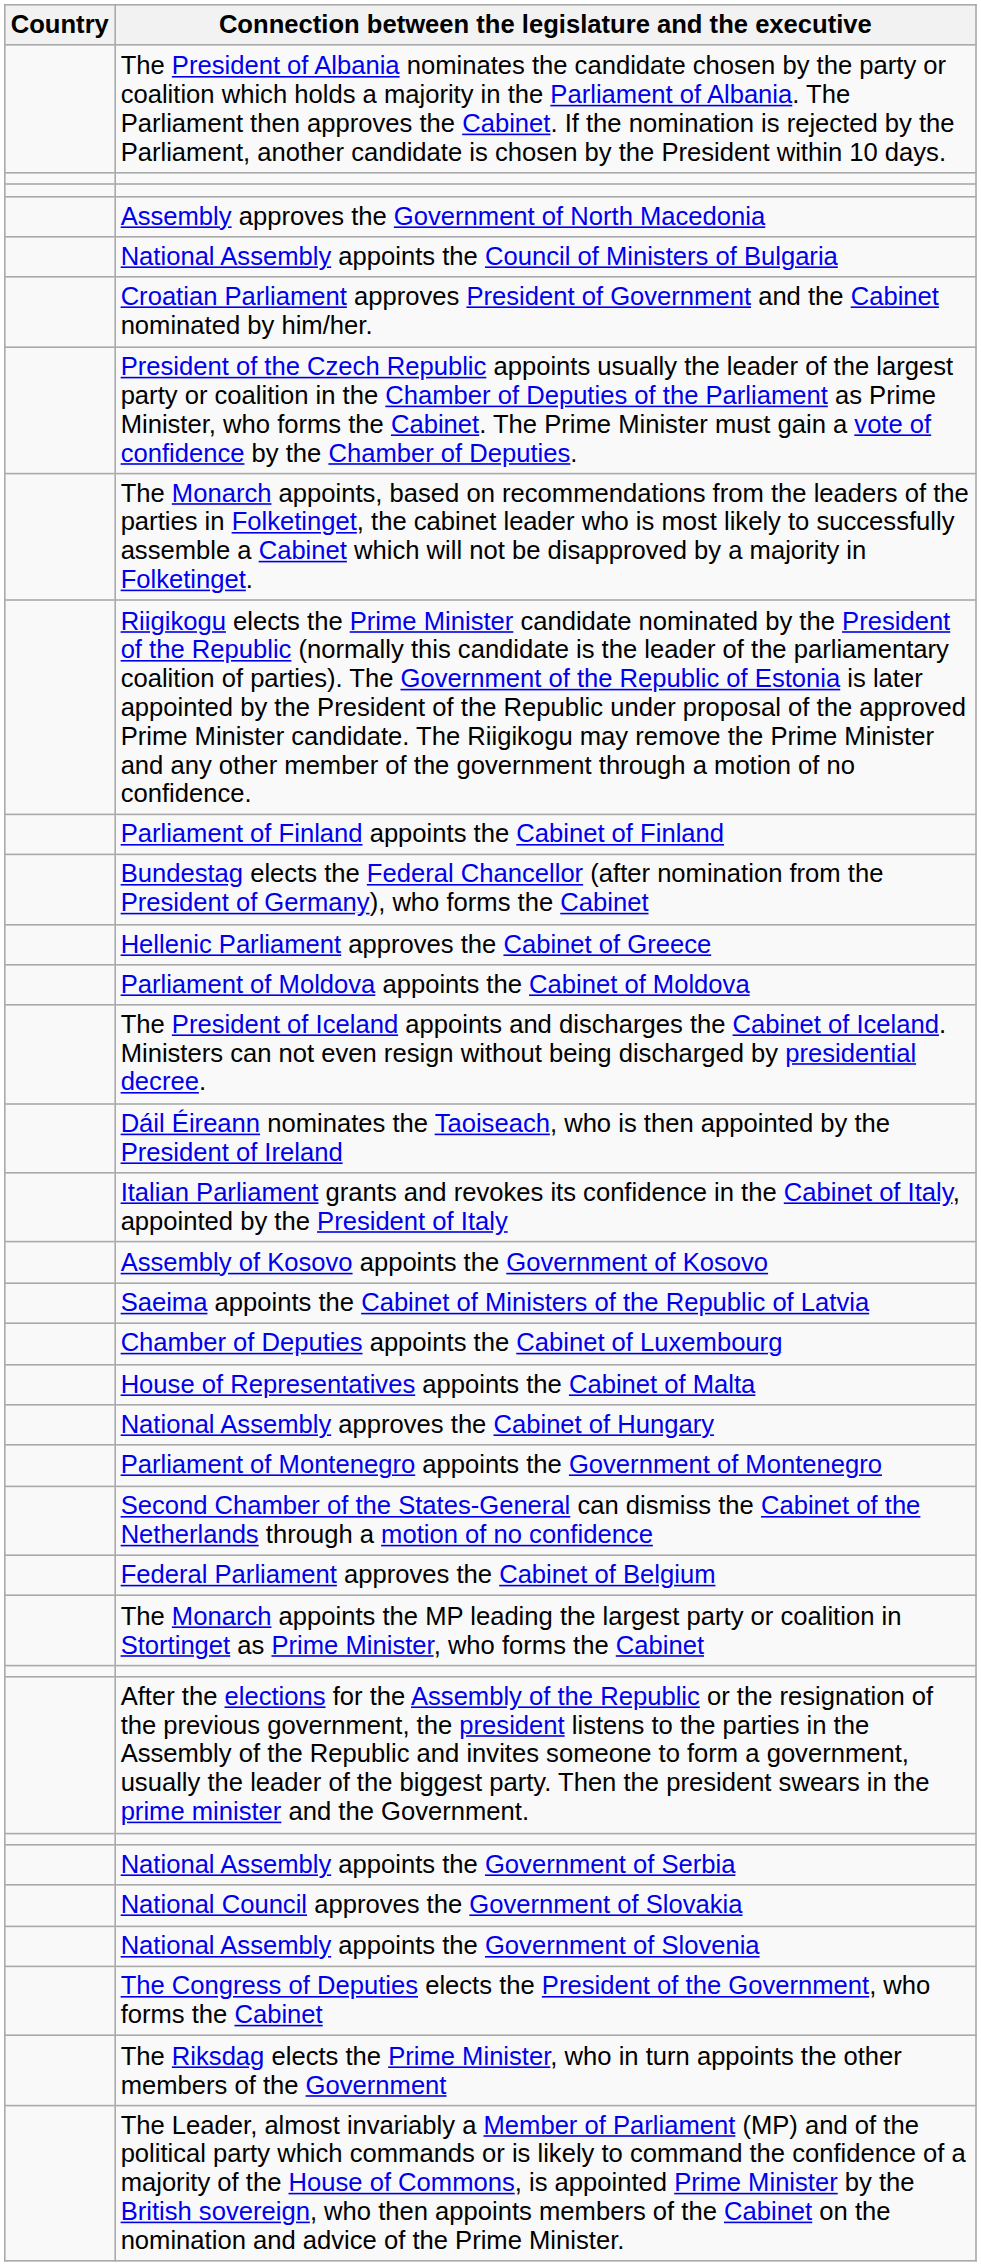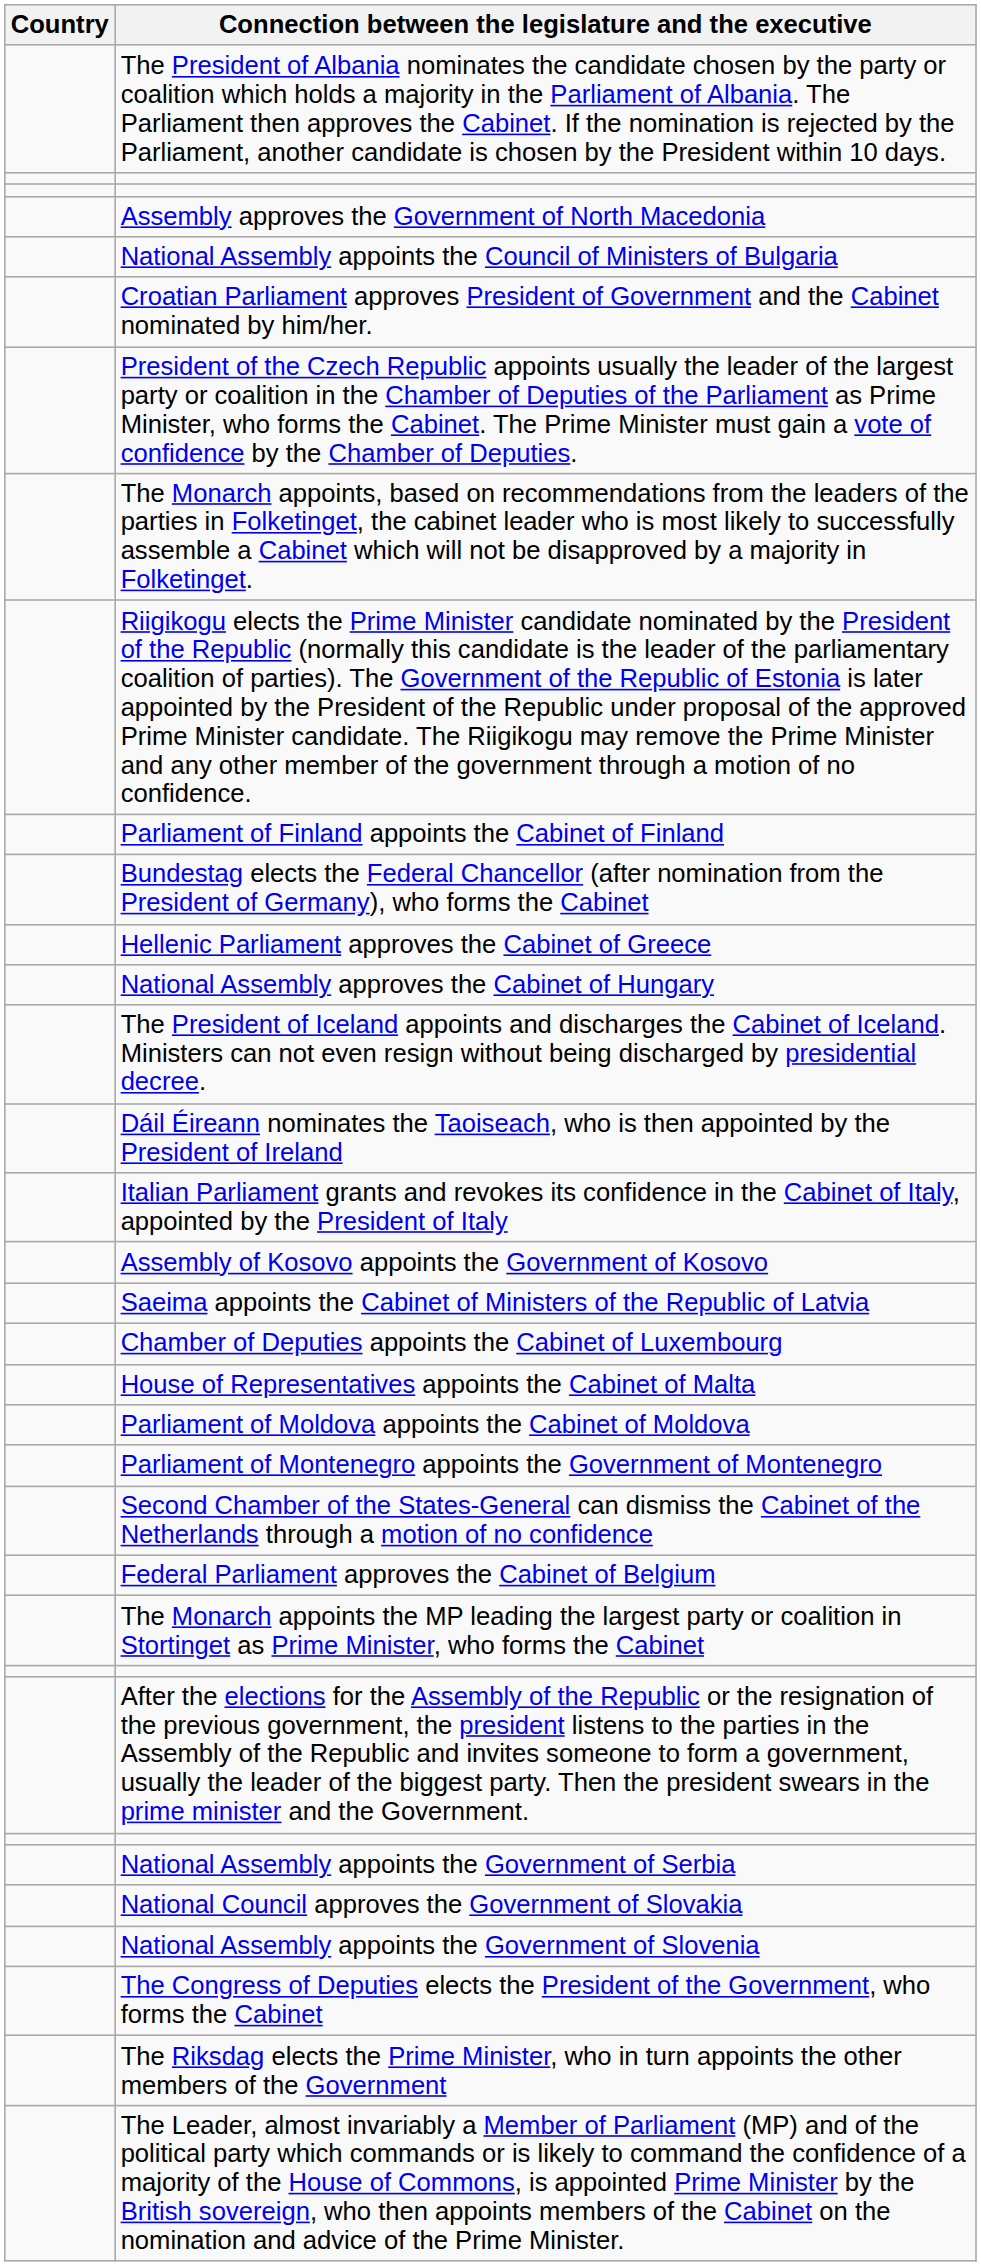(435, 984) Parliament of Moldova appoints the Cabinet of Moldova -> (417, 984) National Assembly approves the Cabinet of Hungary
(417, 1424) National Assembly approves the Cabinet of Hungary -> (435, 1424) Parliament of Moldova appoints the Cabinet of Moldova
